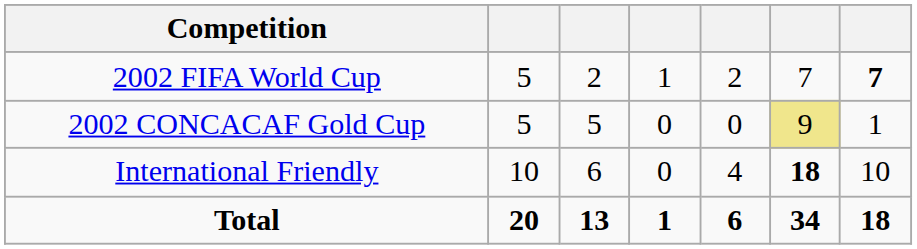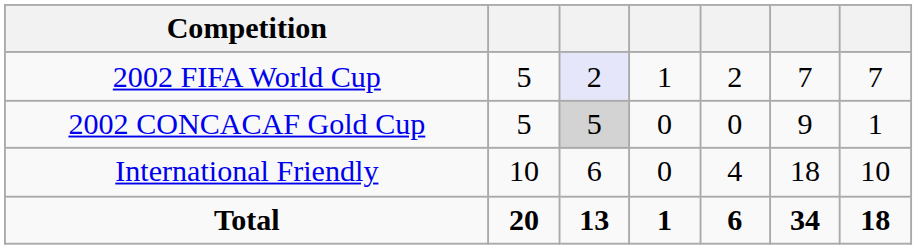(594, 76) no background -> (594, 76) lavender background
(875, 76) bold -> (875, 76) normal
(594, 123) no background -> (594, 123) lightgrey background
(805, 123) khaki background -> (805, 123) no background
(805, 171) bold -> (805, 171) normal
